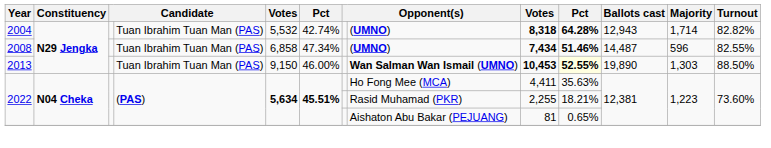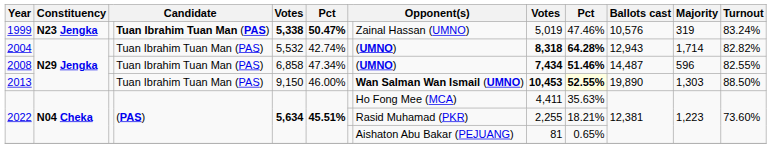+ row: (20, 30)
